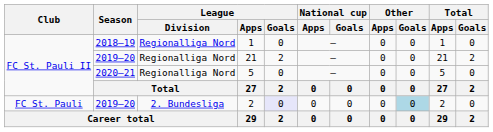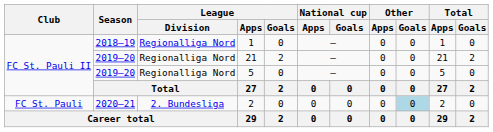(115, 73) 2020–21 -> (115, 73) 2019–20
(115, 104) 2019–20 -> (115, 104) 2020–21
(281, 104) lavender background -> (281, 104) no background
